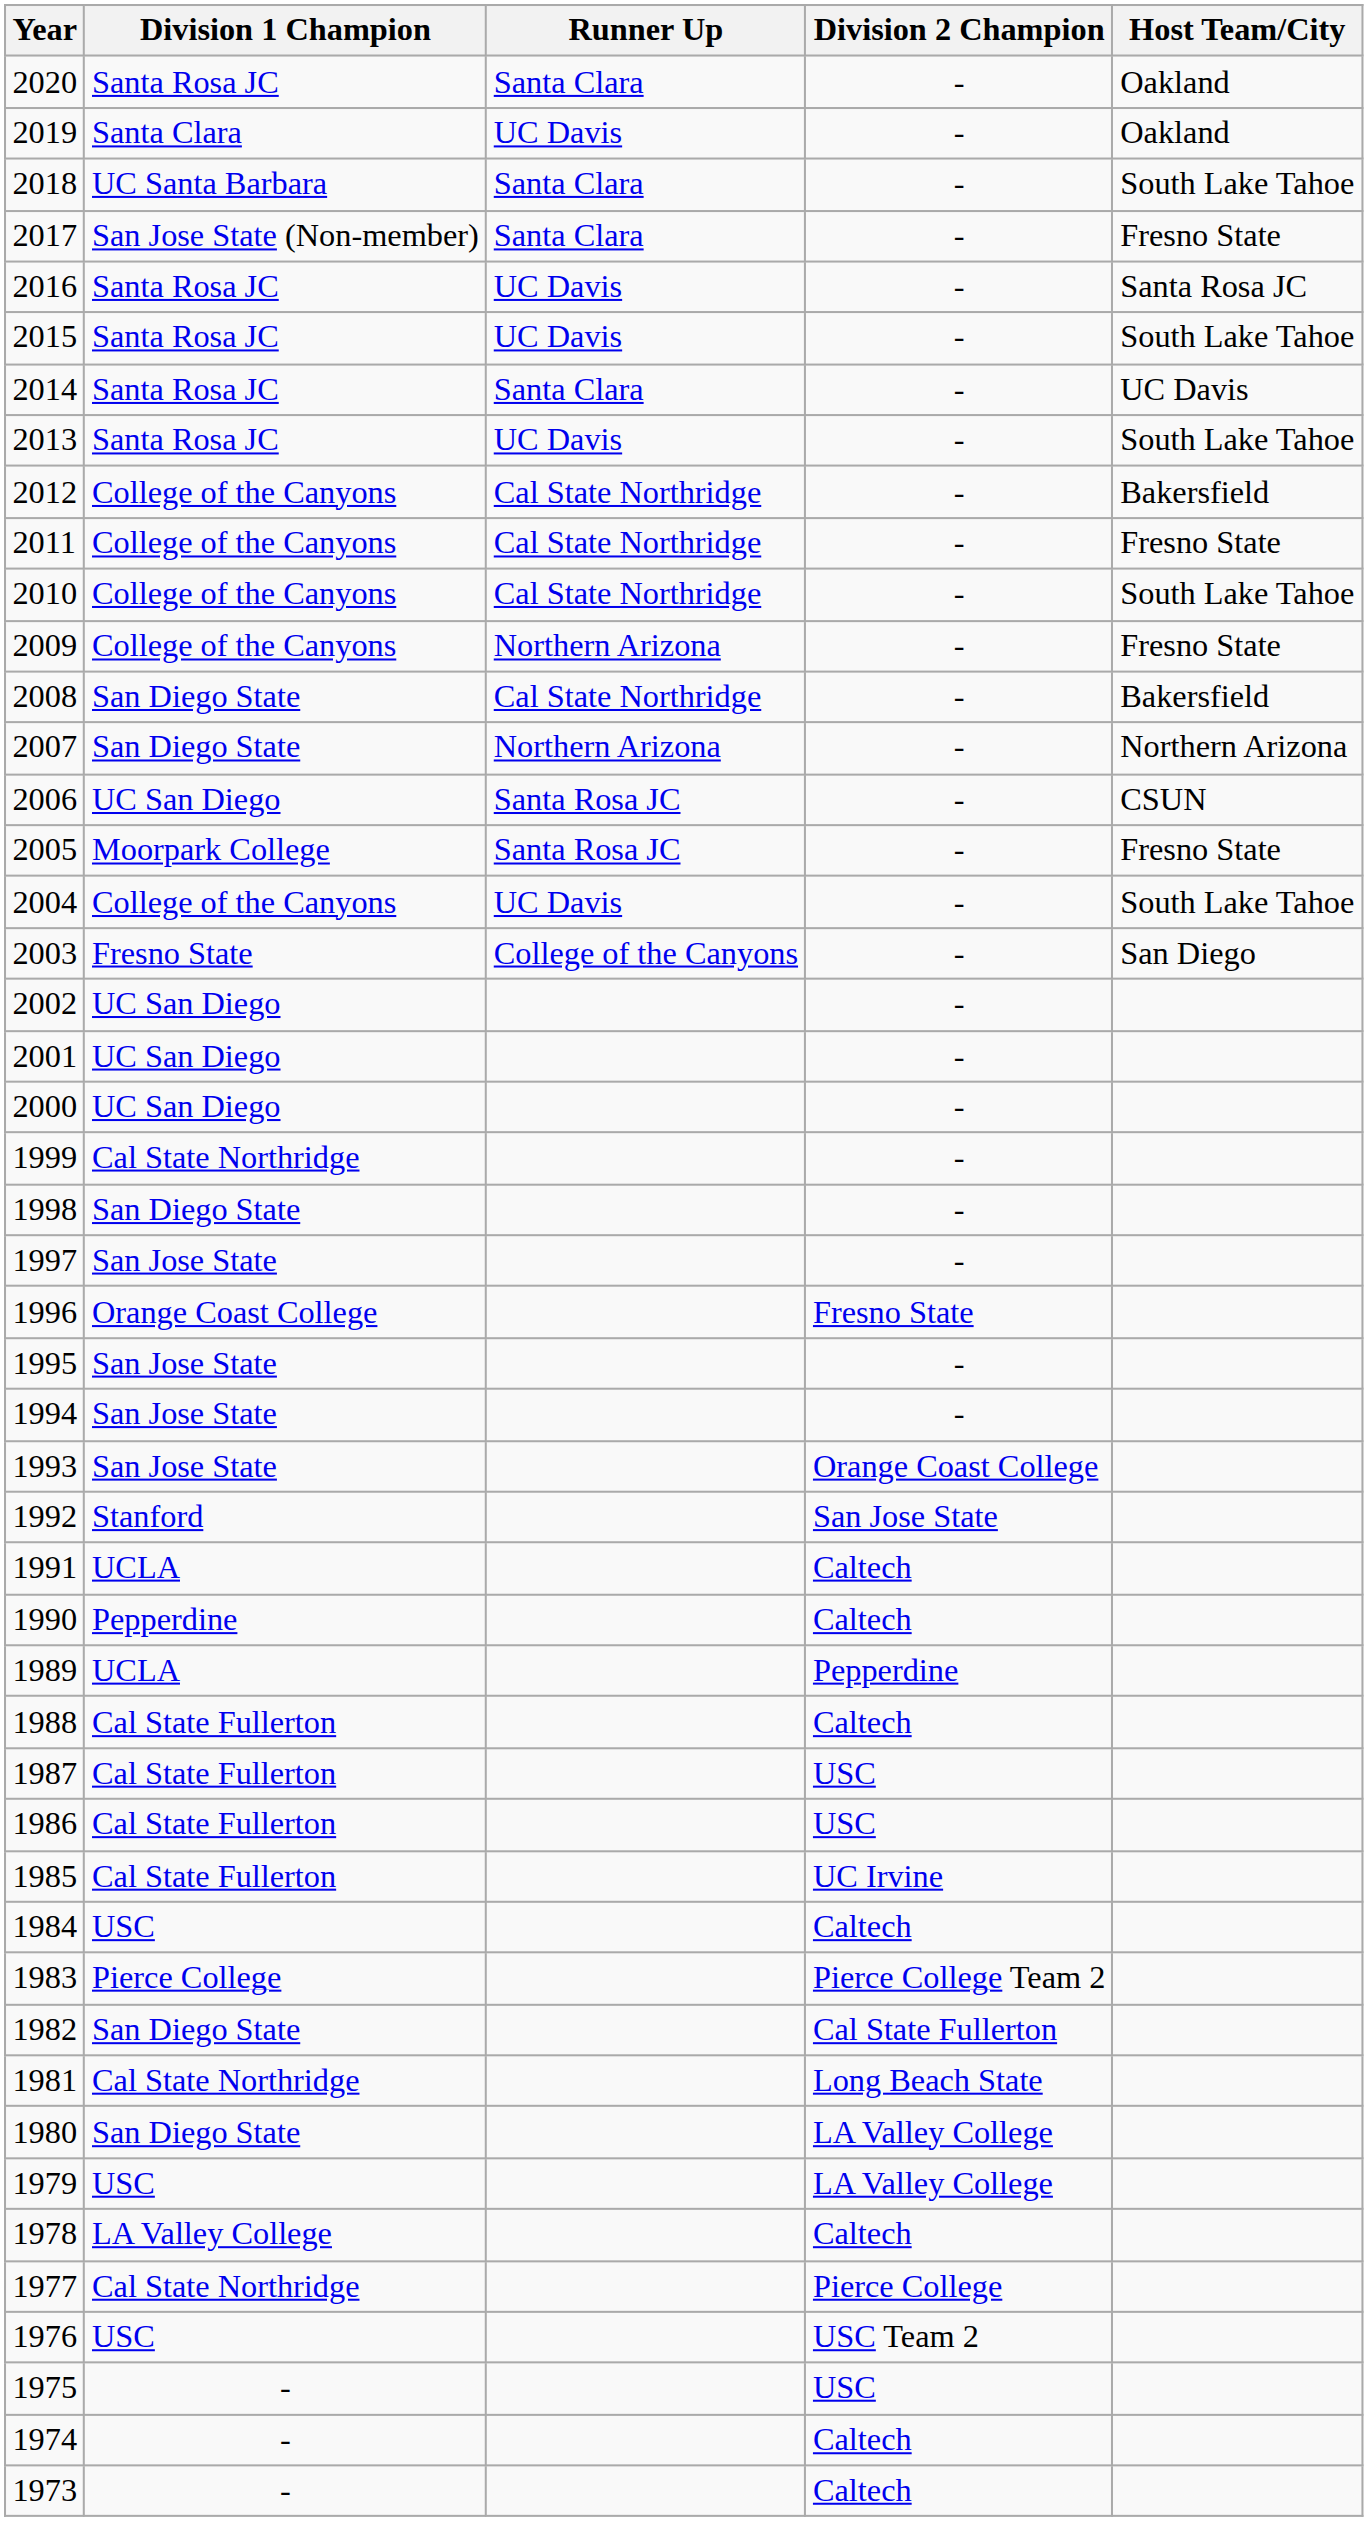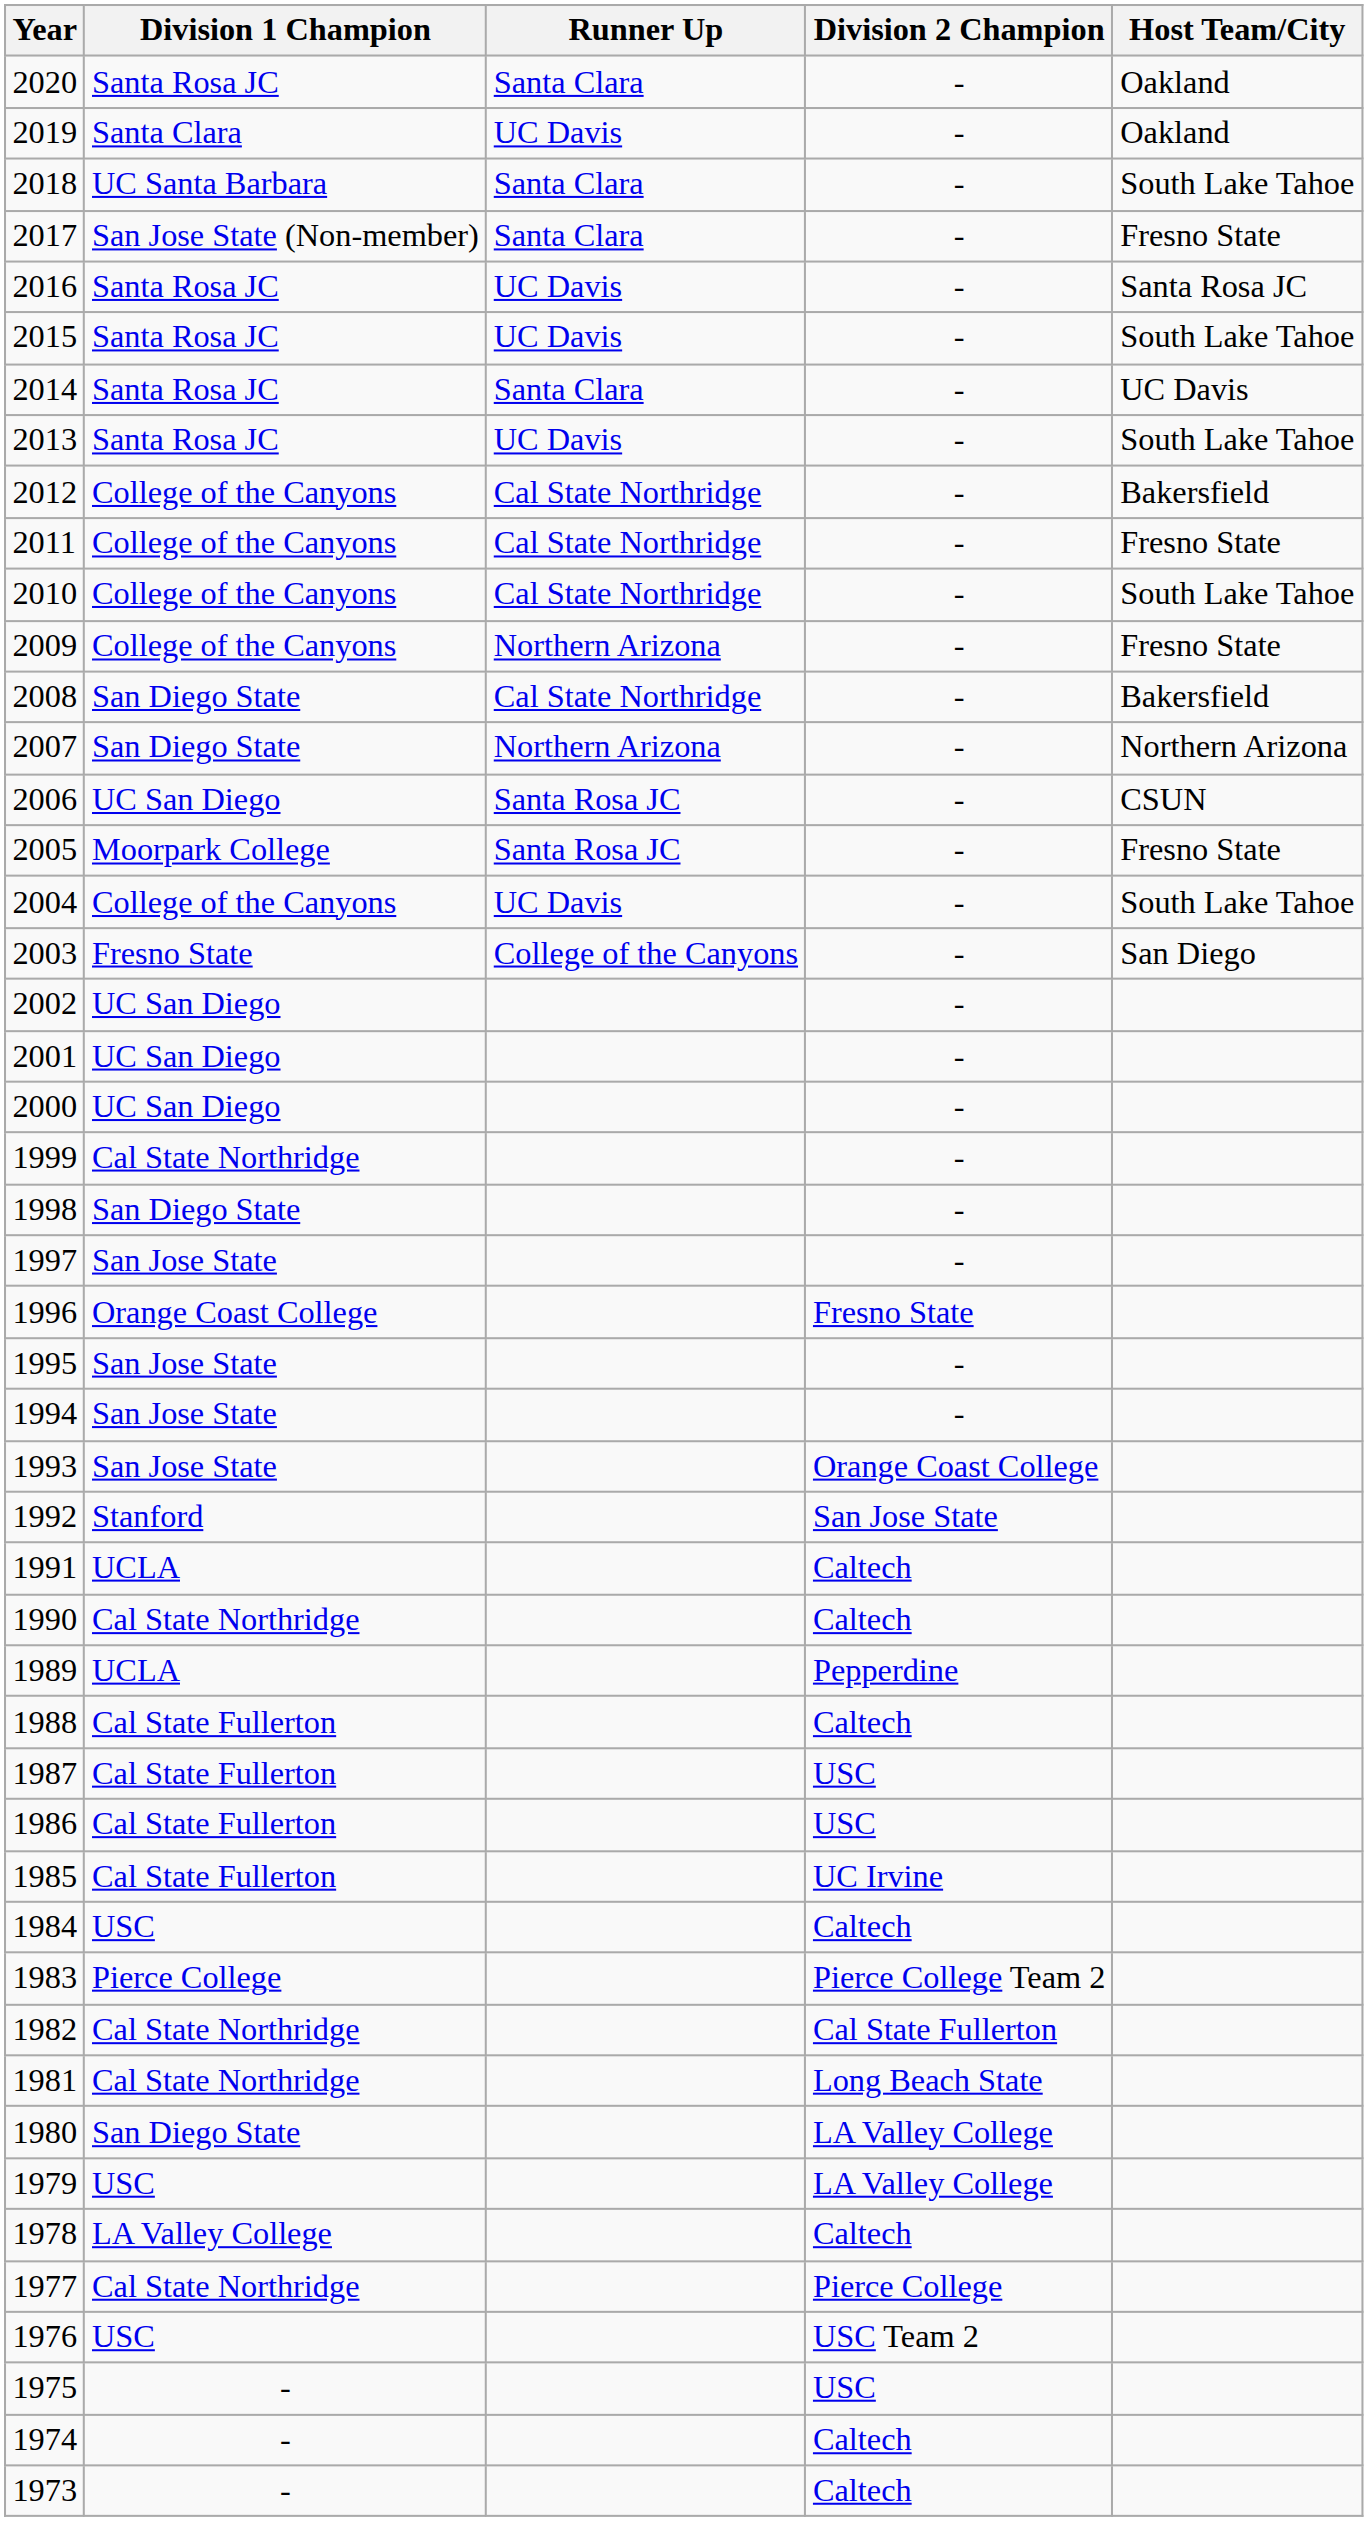(165, 1619) Pepperdine -> (226, 1619) Cal State Northridge
(196, 2029) San Diego State -> (226, 2029) Cal State Northridge
